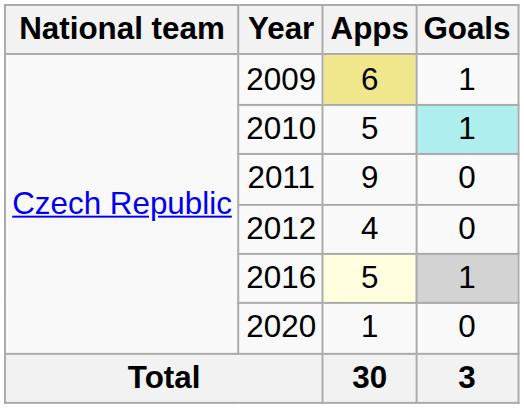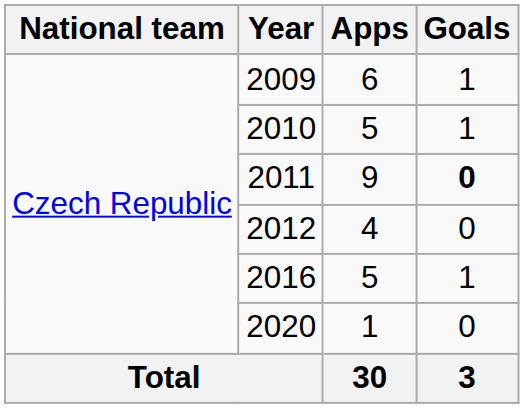(370, 79) khaki background -> (370, 79) no background
(467, 128) paleturquoise background -> (467, 128) no background
(467, 178) normal -> (467, 178) bold
(370, 278) lightyellow background -> (370, 278) no background
(467, 278) lightgrey background -> (467, 278) no background
